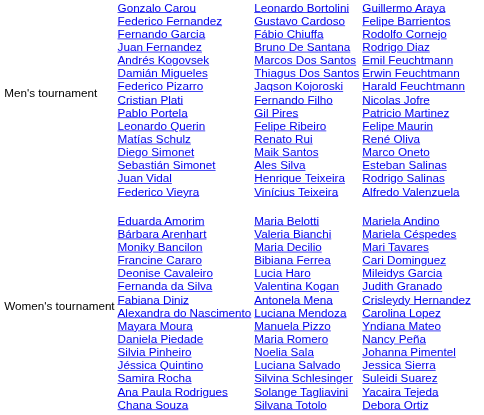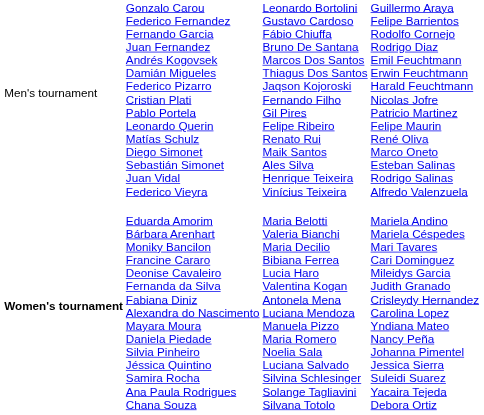(59, 306) normal -> (64, 306) bold
